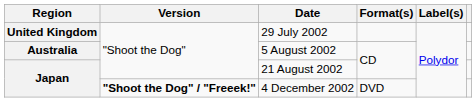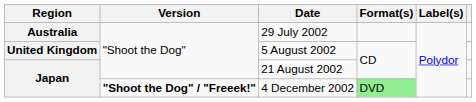(52, 32) United Kingdom -> (52, 32) Australia
(52, 50) Australia -> (52, 50) United Kingdom
(372, 87) no background -> (372, 87) lightgreen background
